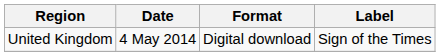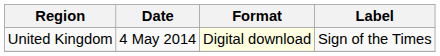(257, 39) no background -> (257, 39) lightyellow background
